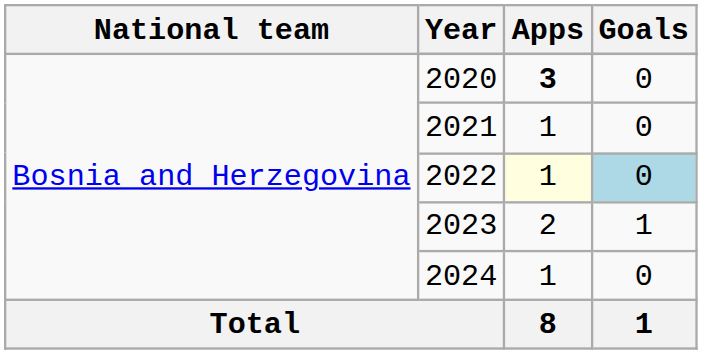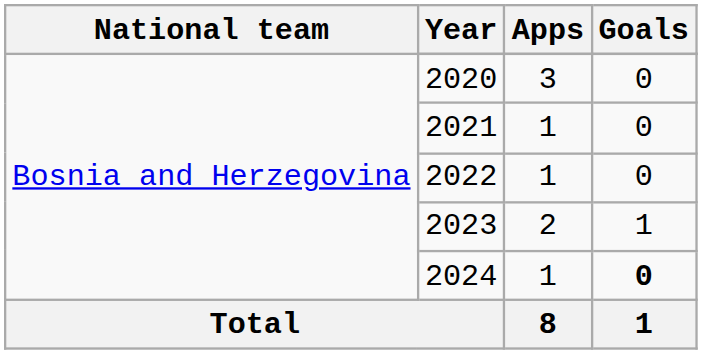(548, 79) bold -> (548, 79) normal
(548, 177) lightyellow background -> (548, 177) no background
(644, 177) lightblue background -> (644, 177) no background
(644, 276) normal -> (644, 276) bold
